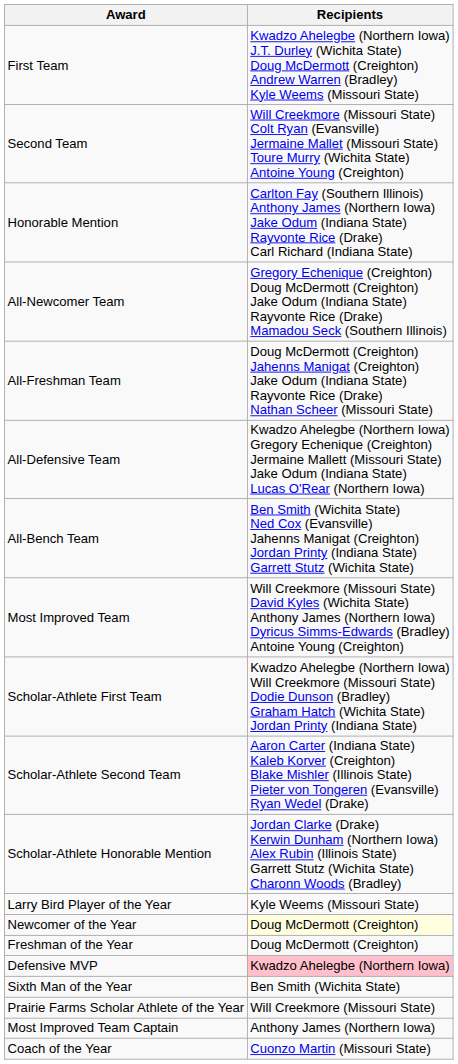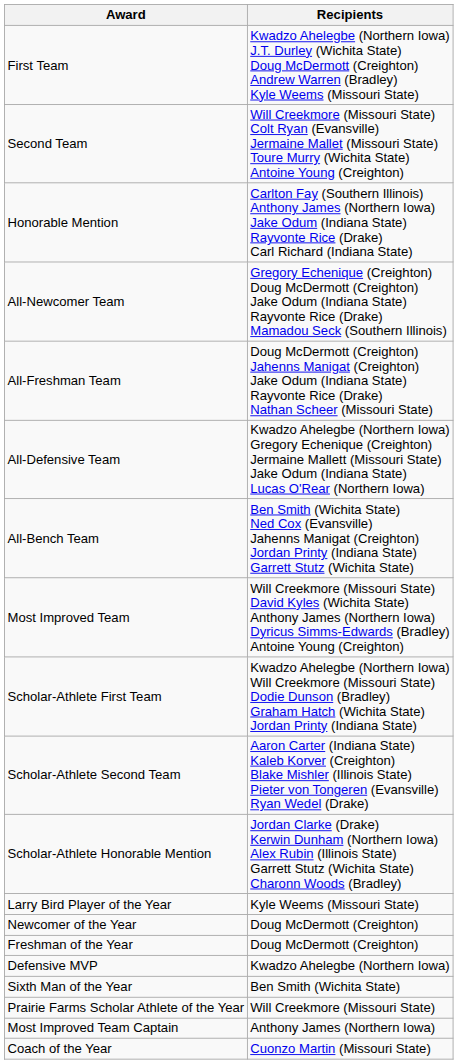(334, 925) lightyellow background -> (334, 925) no background
(350, 966) pink background -> (350, 966) no background
